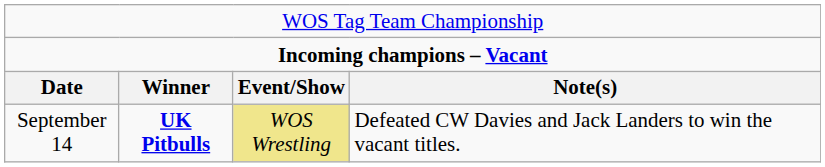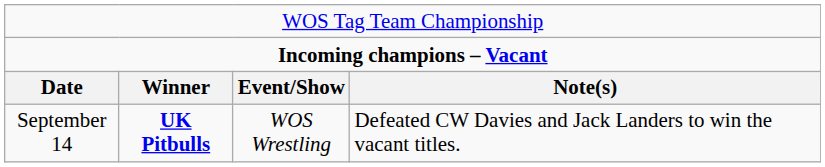(291, 132) khaki background -> (291, 132) no background
